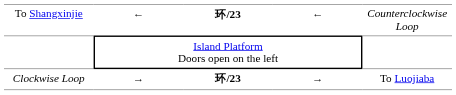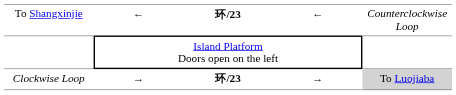(407, 78) no background -> (407, 78) lightgrey background
